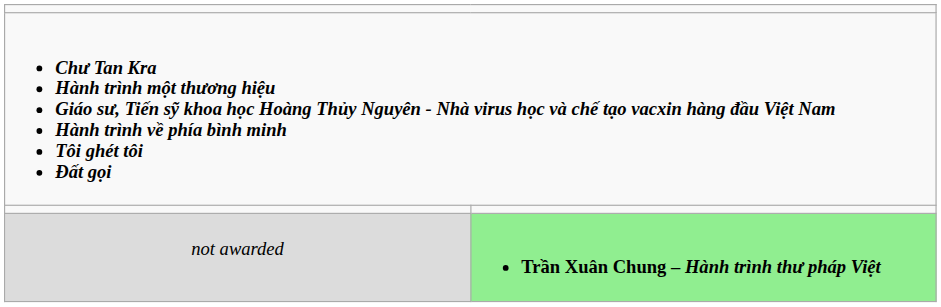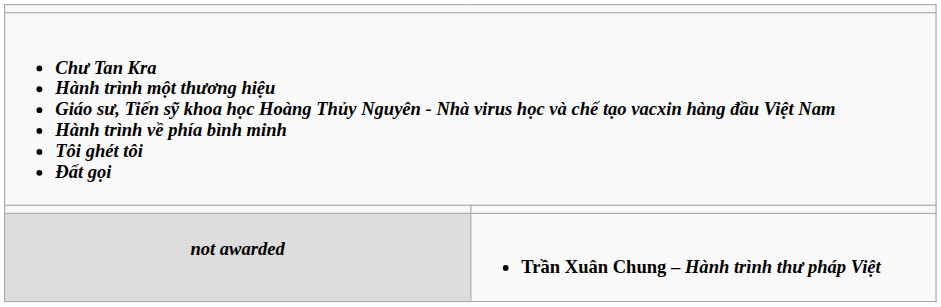(238, 249) normal -> (238, 249) bold
(704, 268) lightgreen background -> (704, 268) no background
